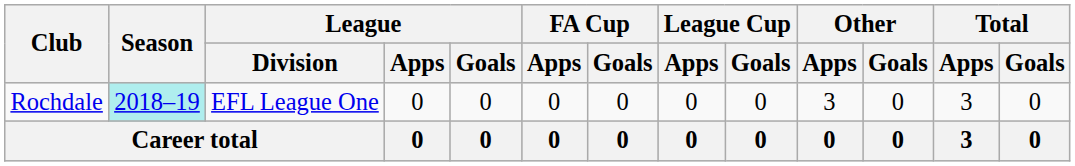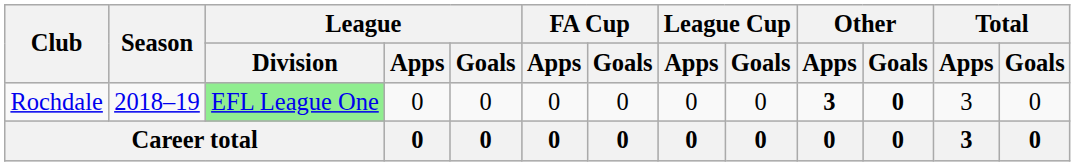(157, 101) paleturquoise background -> (157, 101) no background
(295, 101) no background -> (295, 101) lightgreen background
(829, 101) normal -> (829, 101) bold
(898, 101) normal -> (898, 101) bold
